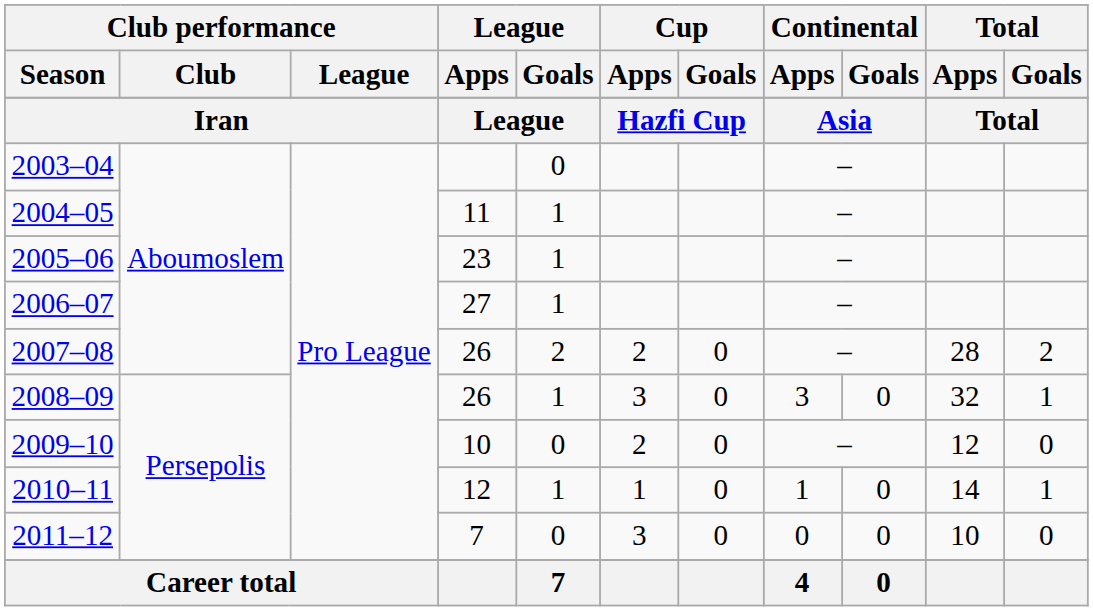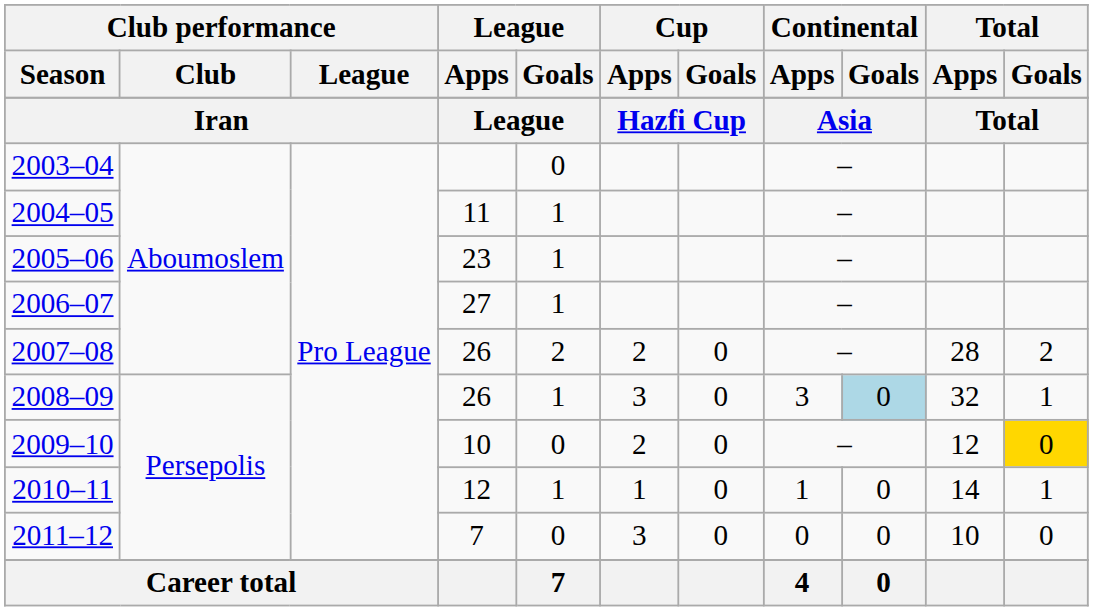(884, 397) no background -> (884, 397) lightblue background
(1046, 443) no background -> (1046, 443) gold background
